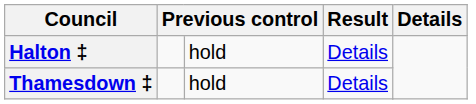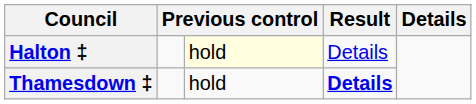(208, 51) no background -> (208, 51) lightyellow background
(358, 83) normal -> (360, 83) bold
